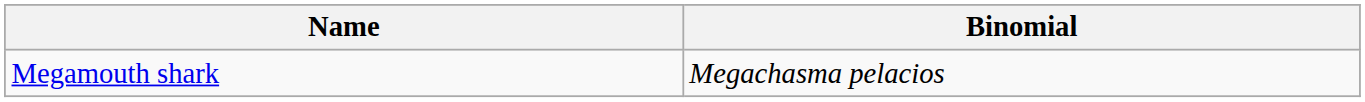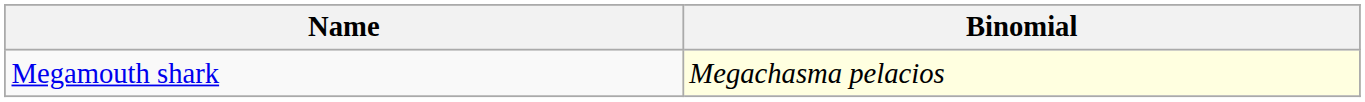(817, 72) no background -> (817, 72) lightyellow background
